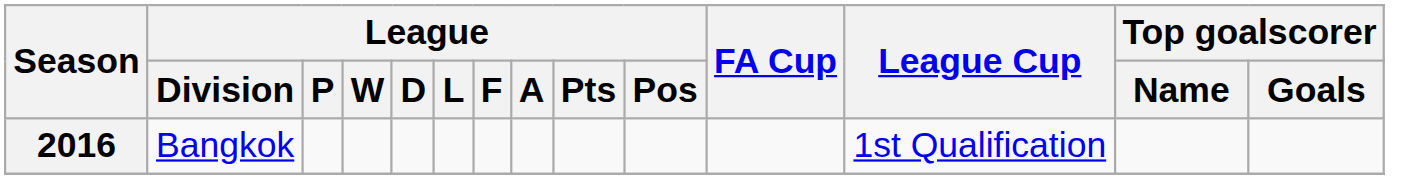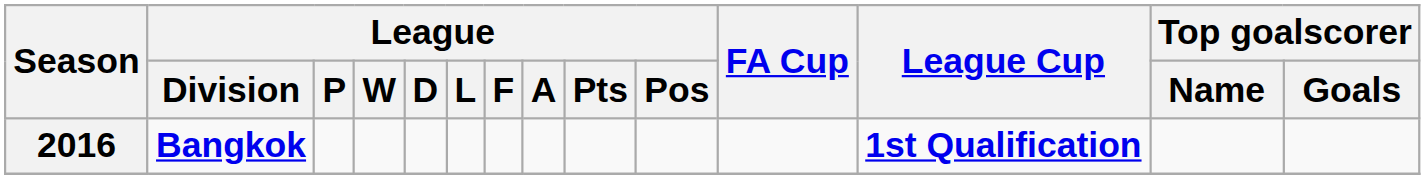(225, 145) normal -> (231, 145) bold
(980, 145) normal -> (1003, 145) bold
